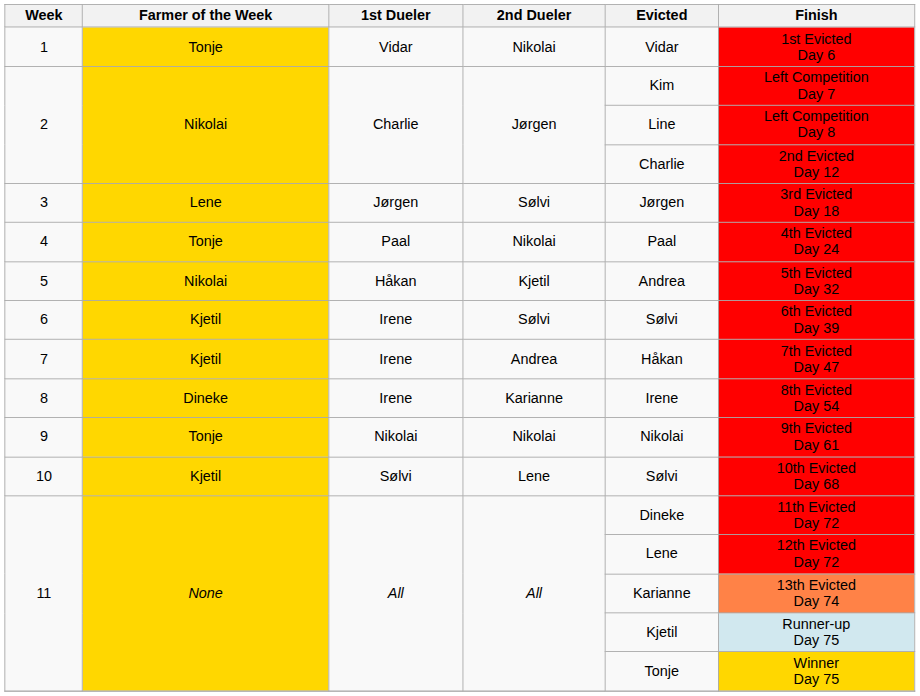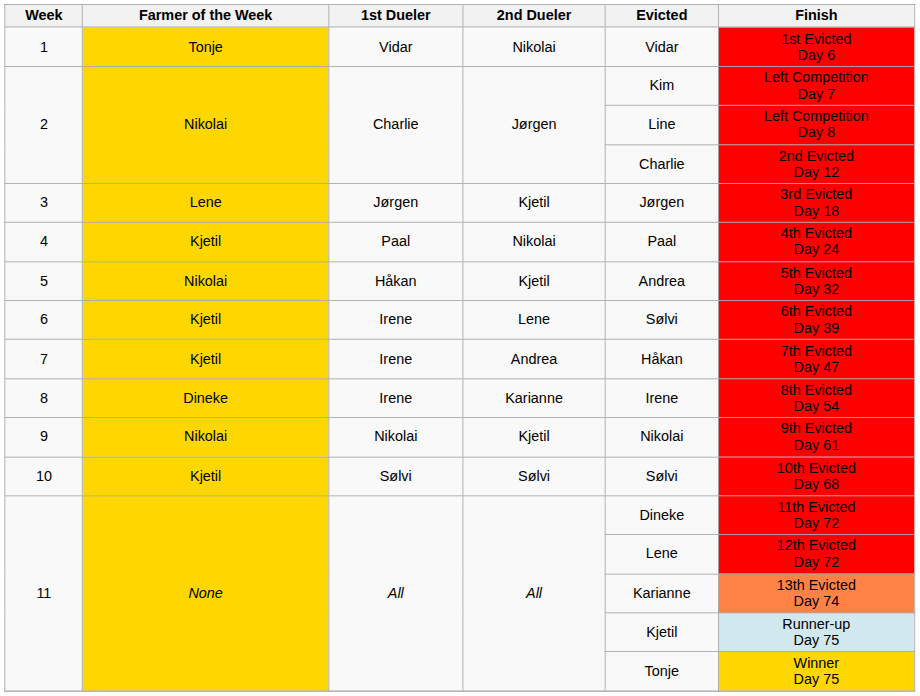(534, 203) Sølvi -> (534, 203) Kjetil
(206, 242) Tonje -> (206, 242) Kjetil
(534, 320) Sølvi -> (534, 320) Lene
(206, 437) Tonje -> (206, 437) Nikolai
(534, 437) Nikolai -> (534, 437) Kjetil
(534, 476) Lene -> (534, 476) Sølvi
